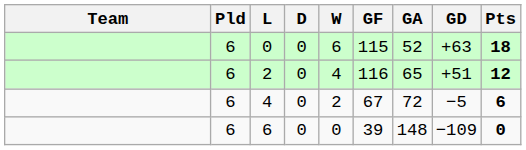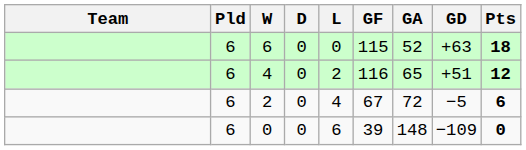columns swapped: (336, 19) <-> (267, 19)
